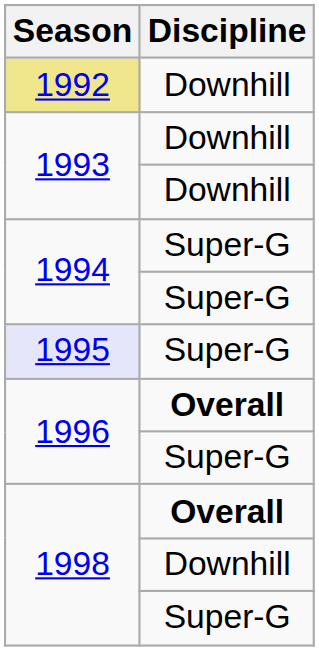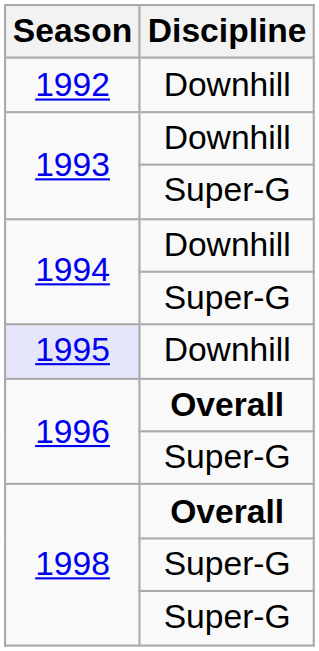(73, 84) khaki background -> (73, 84) no background
(227, 191) Downhill -> (227, 191) Super-G
(227, 244) Super-G -> (227, 244) Downhill
(227, 350) Super-G -> (227, 350) Downhill
(227, 564) Downhill -> (227, 564) Super-G
